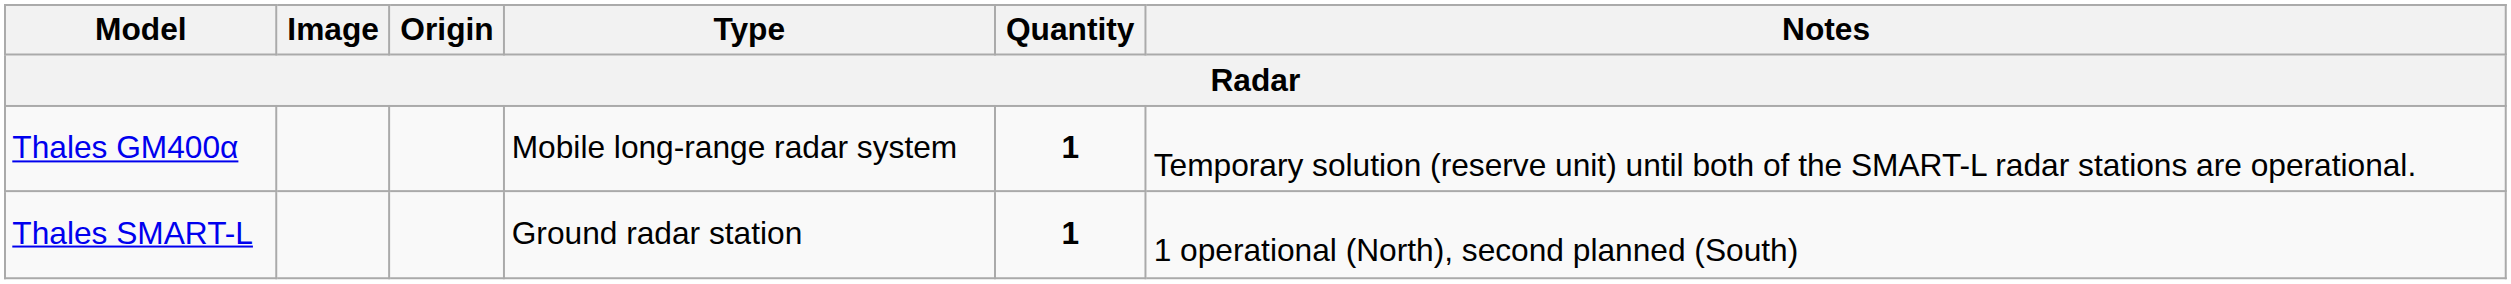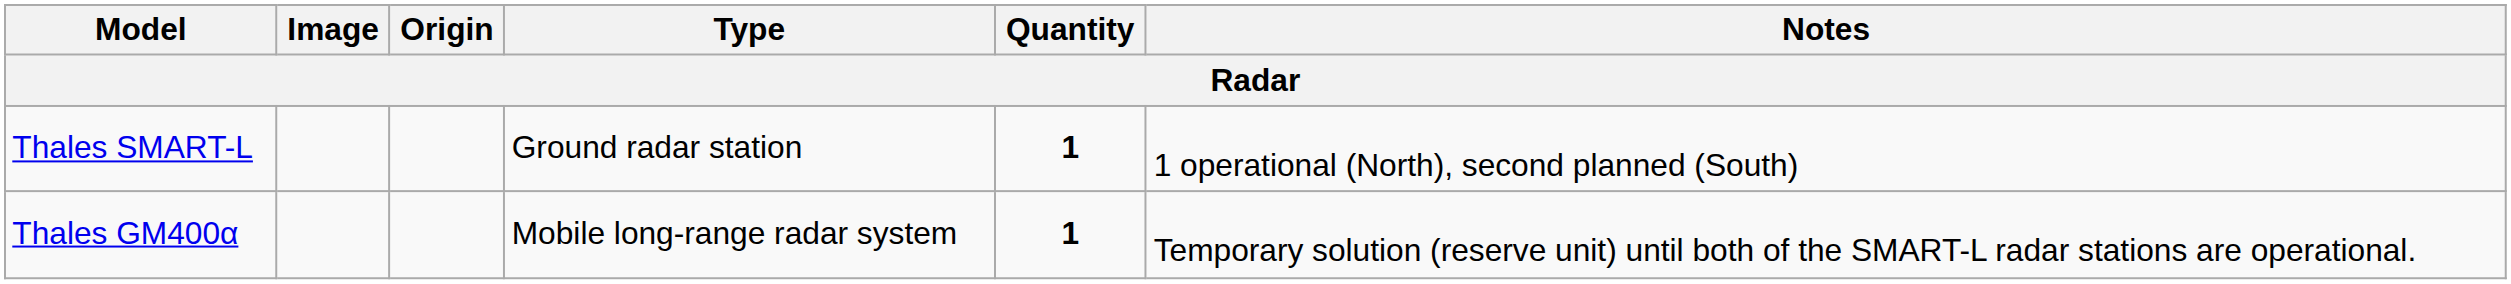rows swapped: (125, 147) <-> (133, 233)
